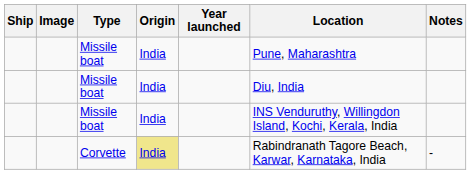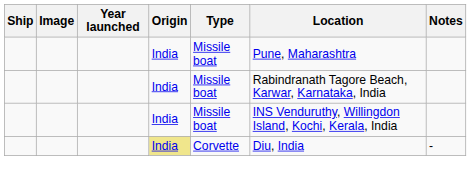columns swapped: (214, 20) <-> (107, 20)
(278, 86) Diu, India -> (330, 86) Rabindranath Tagore Beach, Karwar, Karnataka, India
(330, 152) Rabindranath Tagore Beach, Karwar, Karnataka, India -> (278, 146) Diu, India
